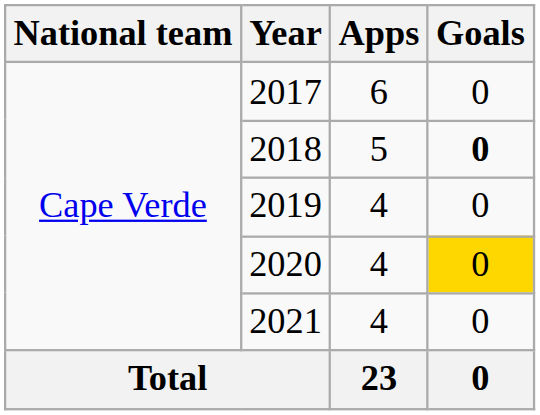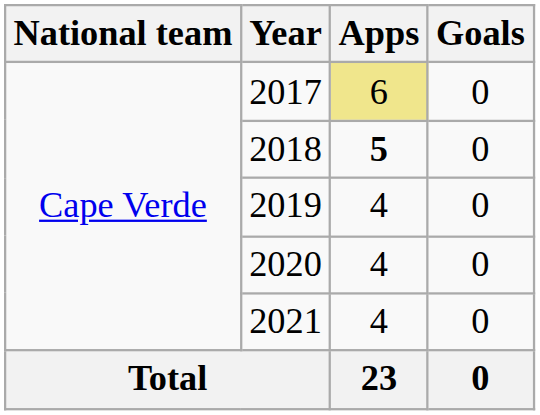(379, 90) no background -> (379, 90) khaki background
(379, 148) normal -> (379, 148) bold
(480, 148) bold -> (480, 148) normal
(480, 263) gold background -> (480, 263) no background
